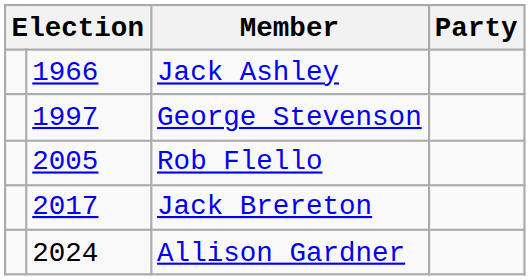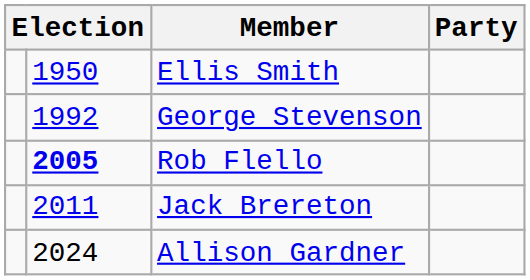+ row: (248, 72)
- row: (248, 72)
(65, 117) 1997 -> (65, 117) 1992
(65, 162) normal -> (65, 162) bold
(65, 207) 2017 -> (65, 207) 2011
